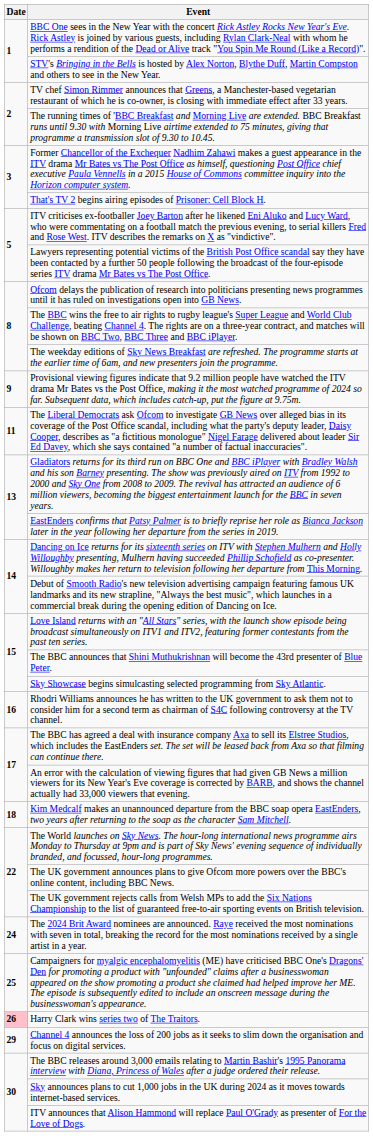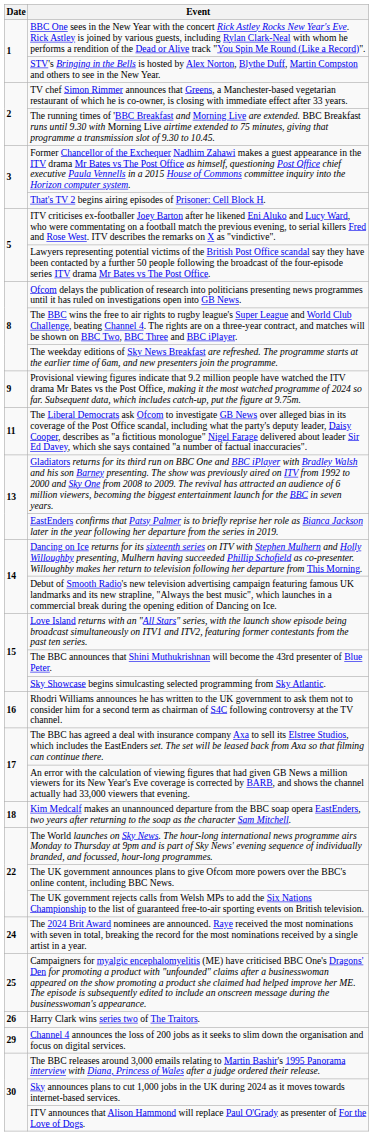(11, 1019) pink background -> (11, 1019) no background
